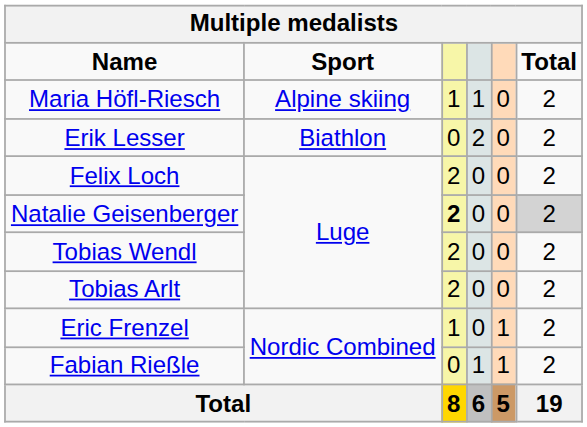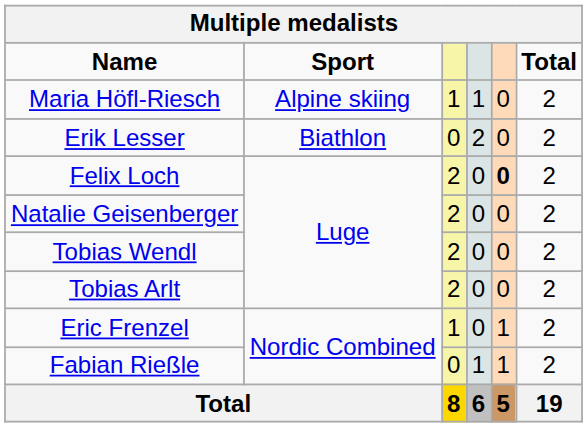(503, 176) normal -> (503, 176) bold
(454, 214) bold -> (454, 214) normal
(549, 214) lightgrey background -> (549, 214) no background
